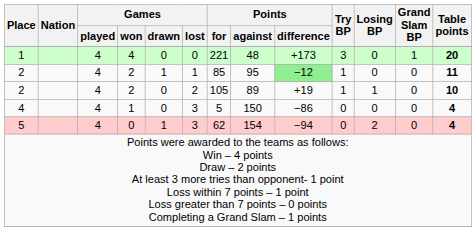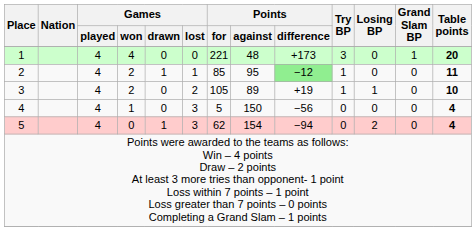(21, 90) 2 -> (21, 90) 3
(303, 108) −86 -> (303, 108) −56
